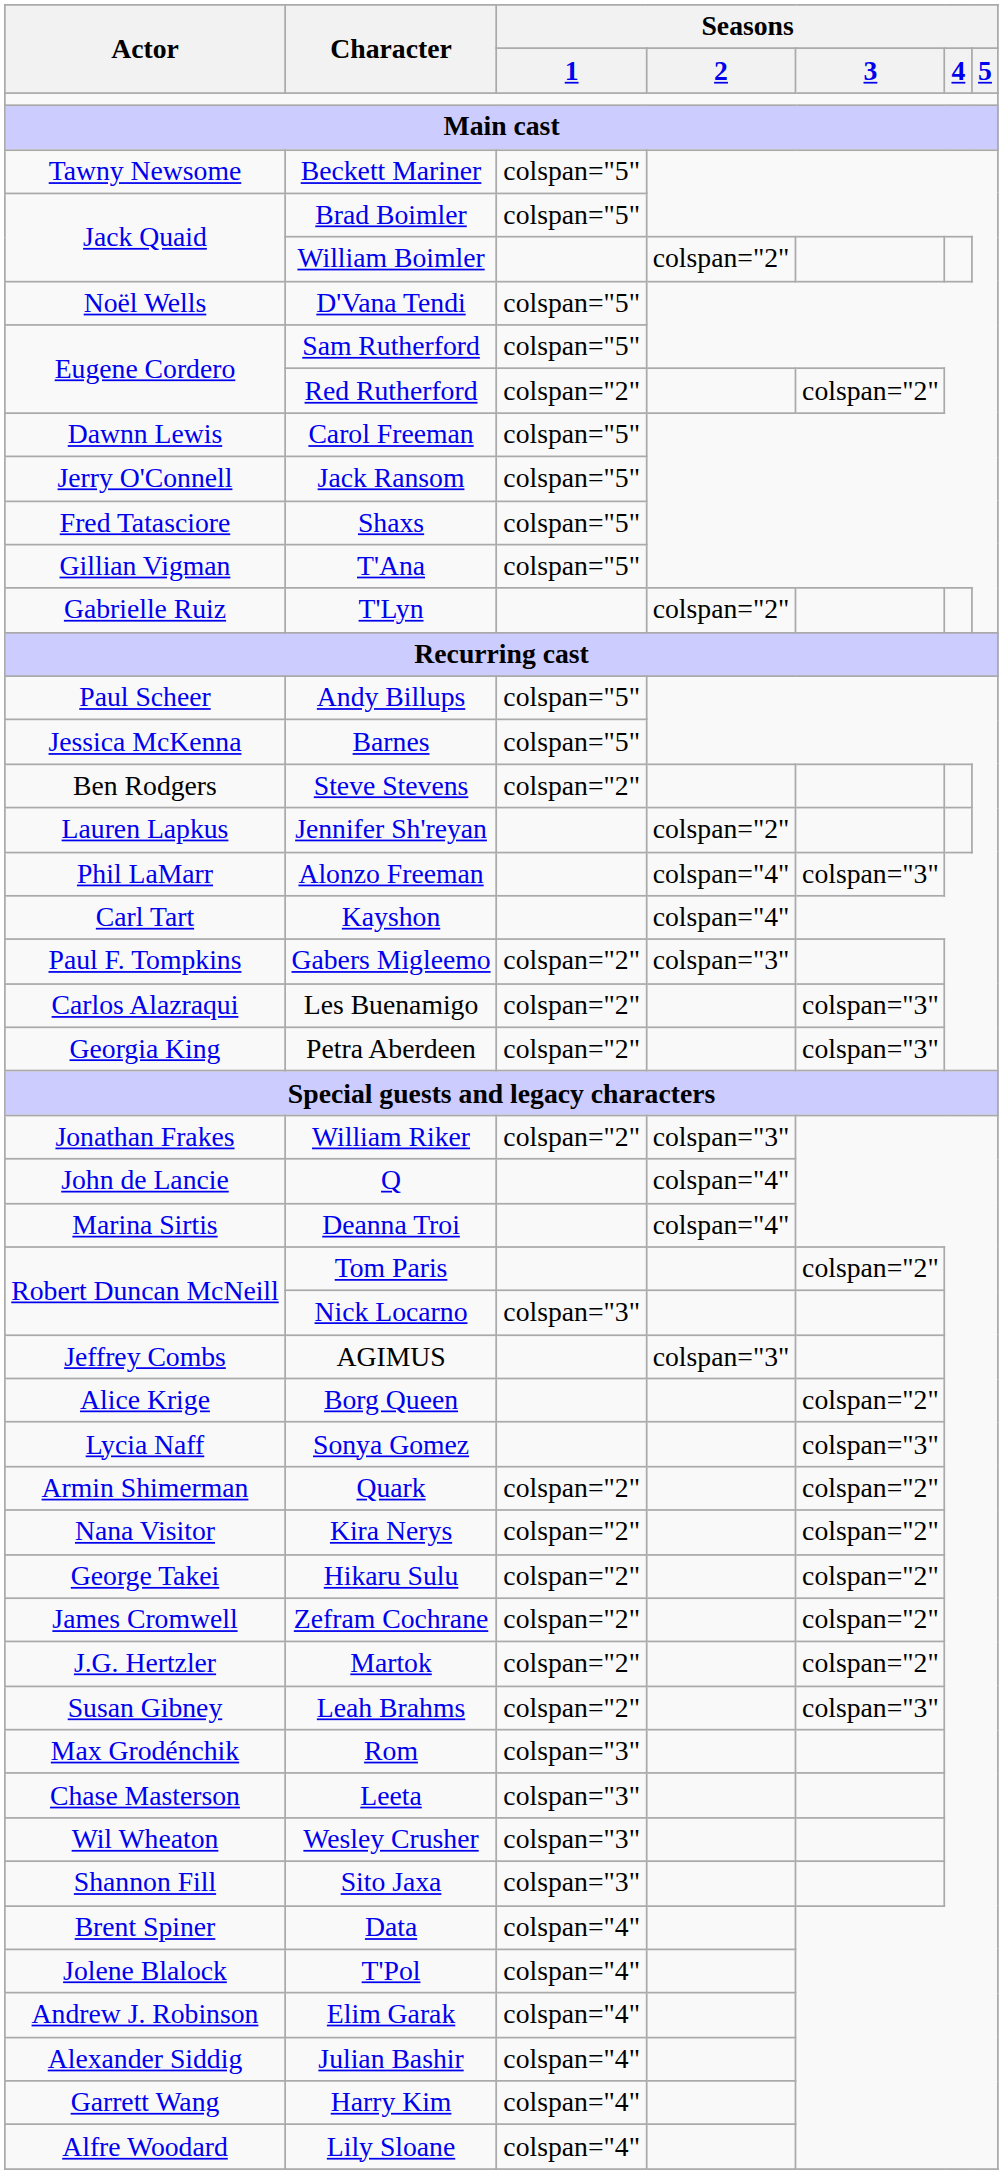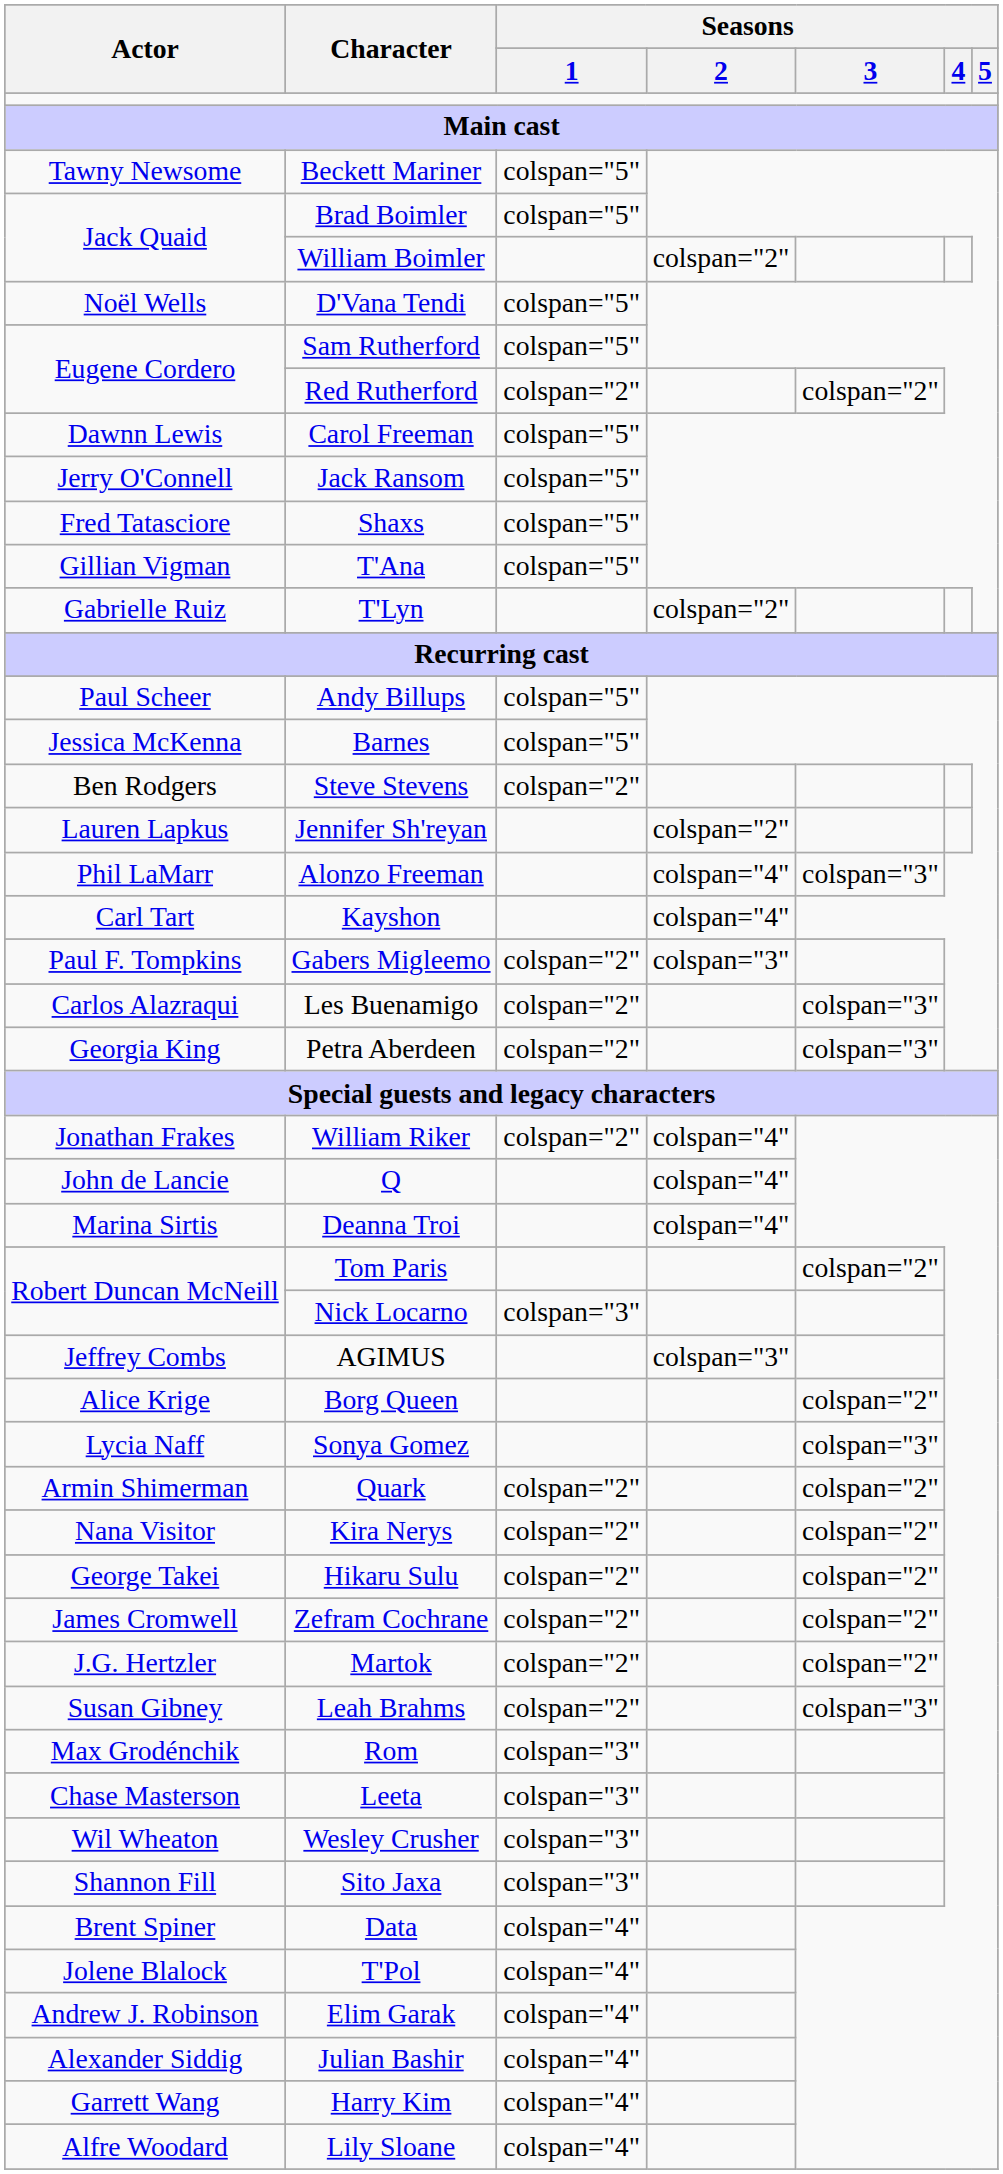(721, 1136) colspan="3" -> (721, 1136) colspan="4"
